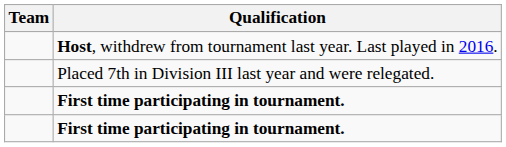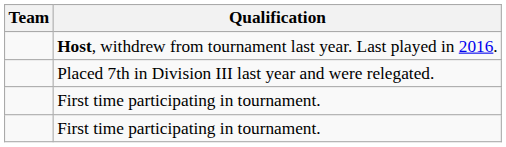(201, 100) bold -> (189, 100) normal
(201, 127) bold -> (189, 127) normal
